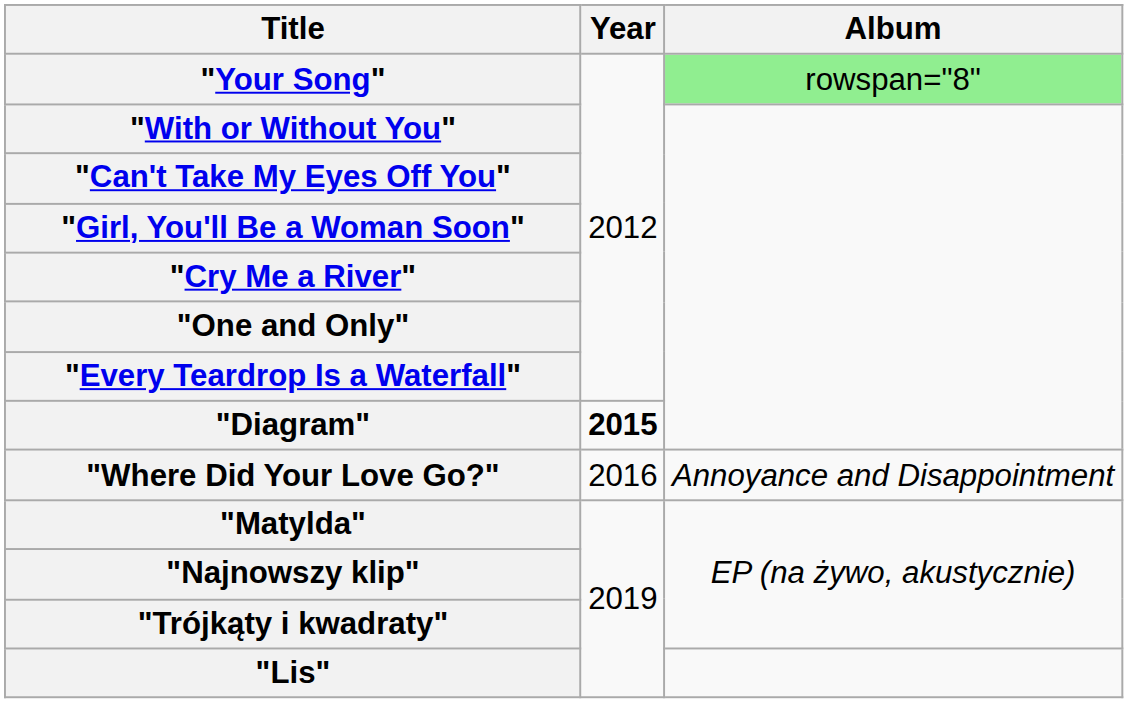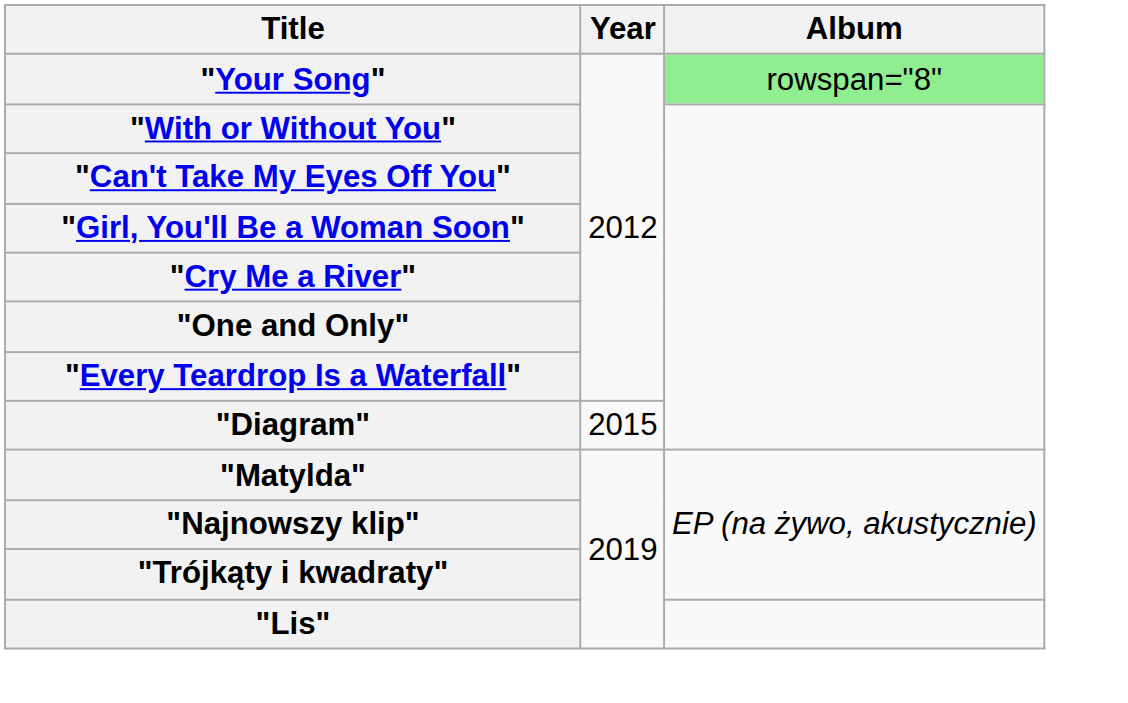(623, 425) bold -> (623, 425) normal
- row: (293, 474)
